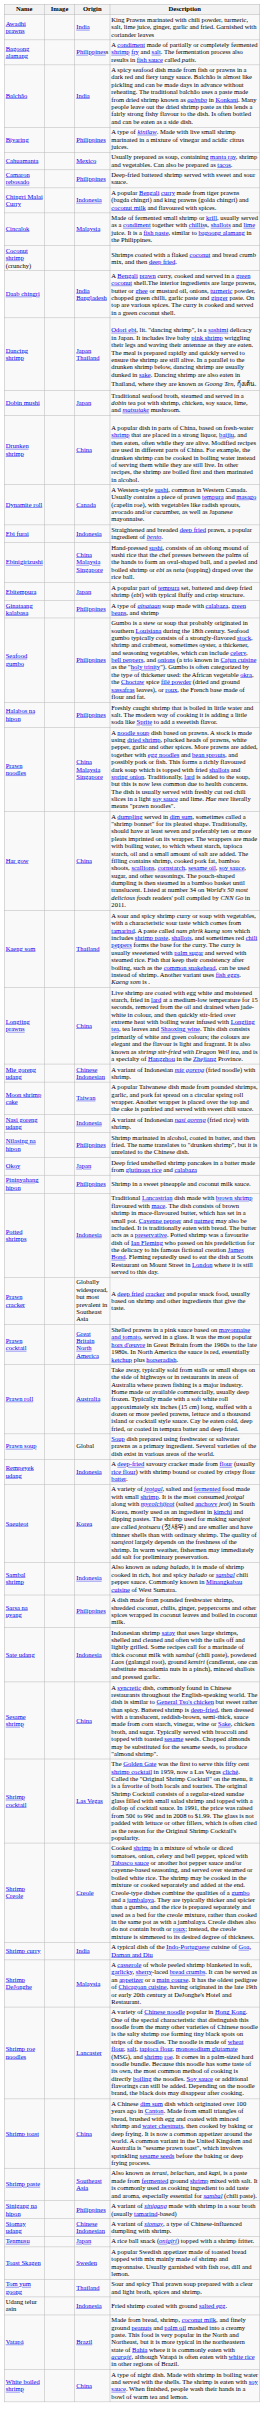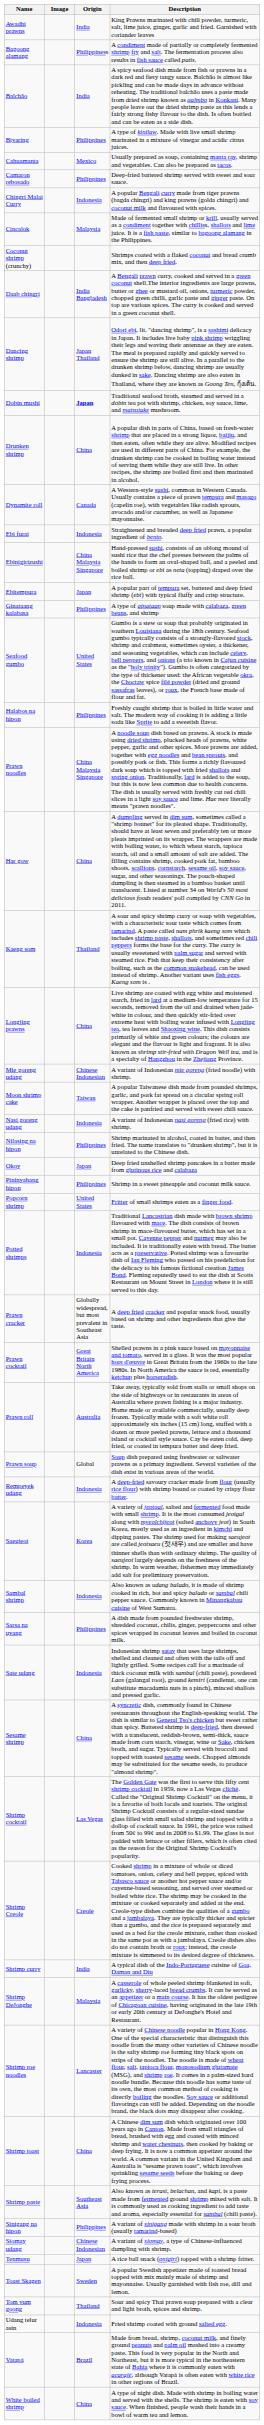(84, 403) normal -> (85, 403) bold
(91, 660) Philippines -> (85, 660) United States
+ row: (17, 1202)
